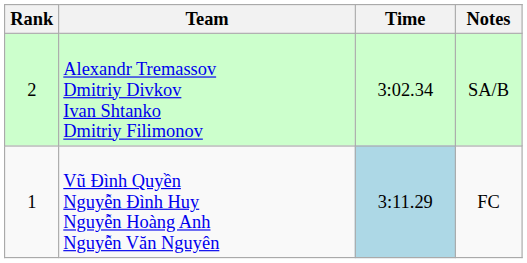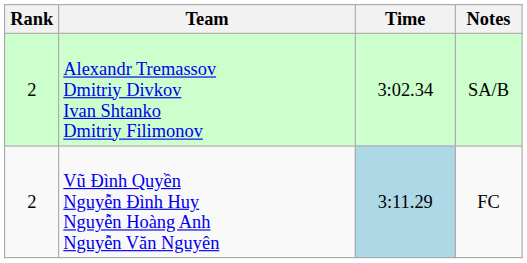(32, 201) 1 -> (32, 201) 2
